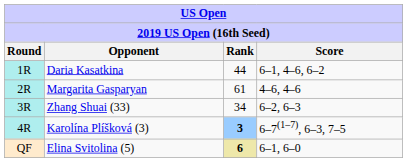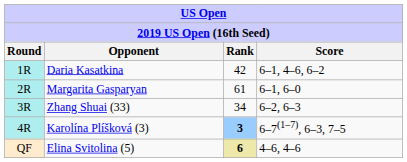(240, 70) 44 -> (240, 70) 42
(280, 88) 4–6, 4–6 -> (280, 88) 6–1, 6–0
(280, 148) 6–1, 6–0 -> (280, 148) 4–6, 4–6
